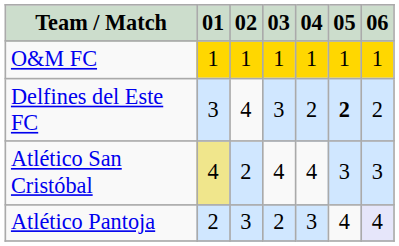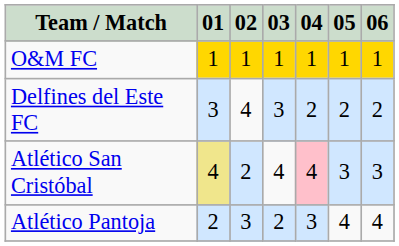(344, 109) bold -> (344, 109) normal
(312, 172) no background -> (312, 172) pink background
(377, 222) lavender background -> (377, 222) no background
